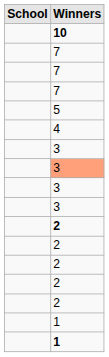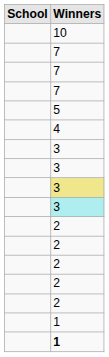(60, 33) bold -> (60, 33) normal
(57, 168) lightsalmon background -> (57, 168) no background
(57, 187) no background -> (57, 187) khaki background
(57, 206) no background -> (57, 206) paleturquoise background
(57, 226) bold -> (57, 226) normal
